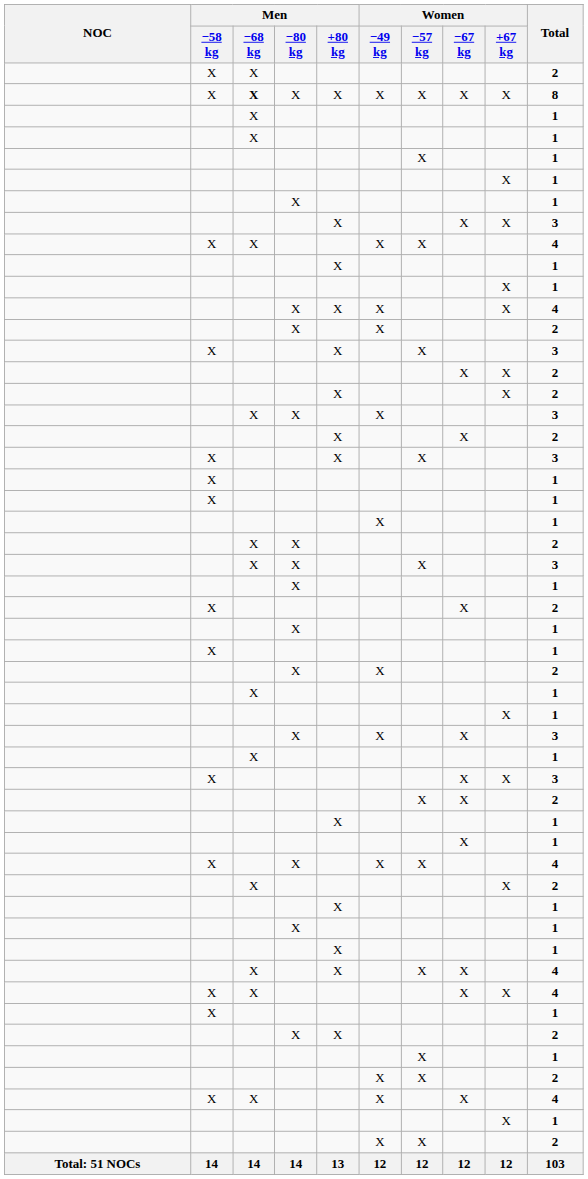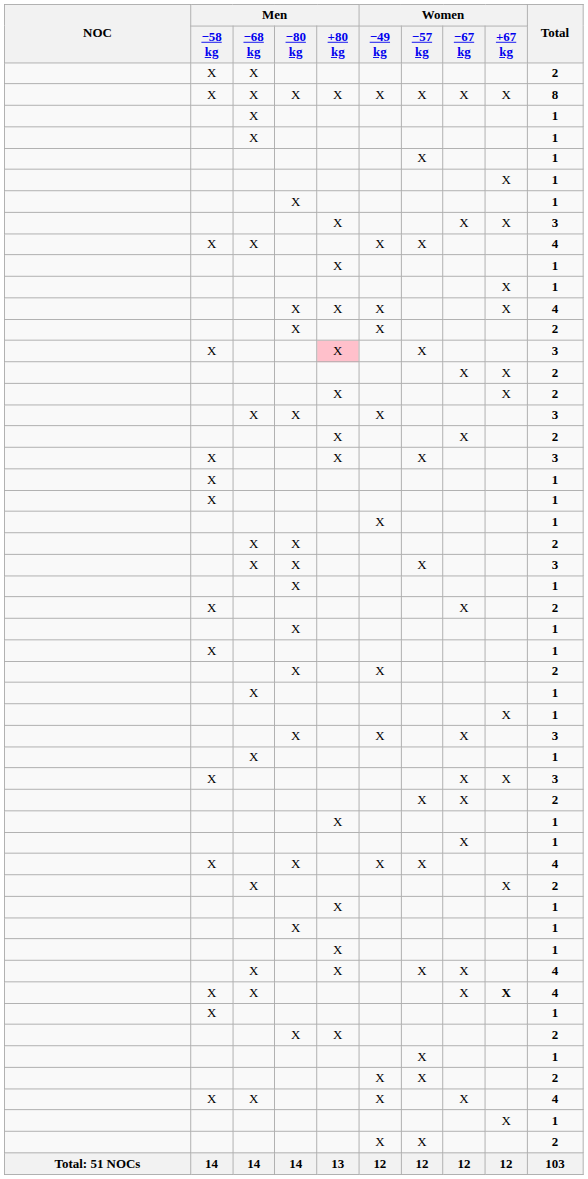(254, 95) bold -> (254, 95) normal
(338, 351) no background -> (338, 351) pink background
(506, 992) normal -> (506, 992) bold
